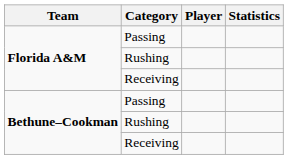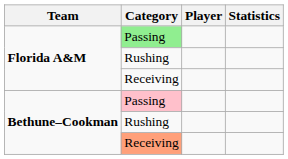(145, 36) no background -> (145, 36) lightgreen background
(145, 100) no background -> (145, 100) pink background
(151, 143) no background -> (151, 143) lightsalmon background
